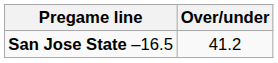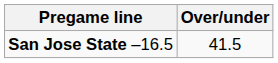(225, 44) 41.2 -> (225, 44) 41.5
